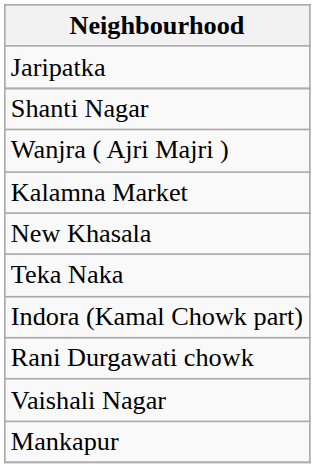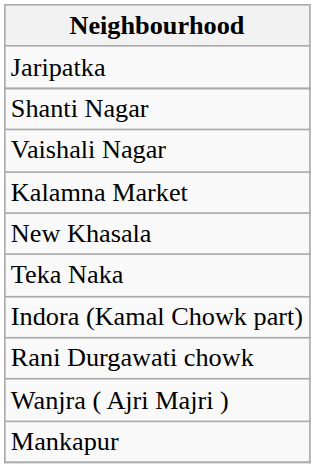(120, 150) Wanjra ( Ajri Majri ) -> (88, 150) Vaishali Nagar
(88, 399) Vaishali Nagar -> (120, 399) Wanjra ( Ajri Majri )
